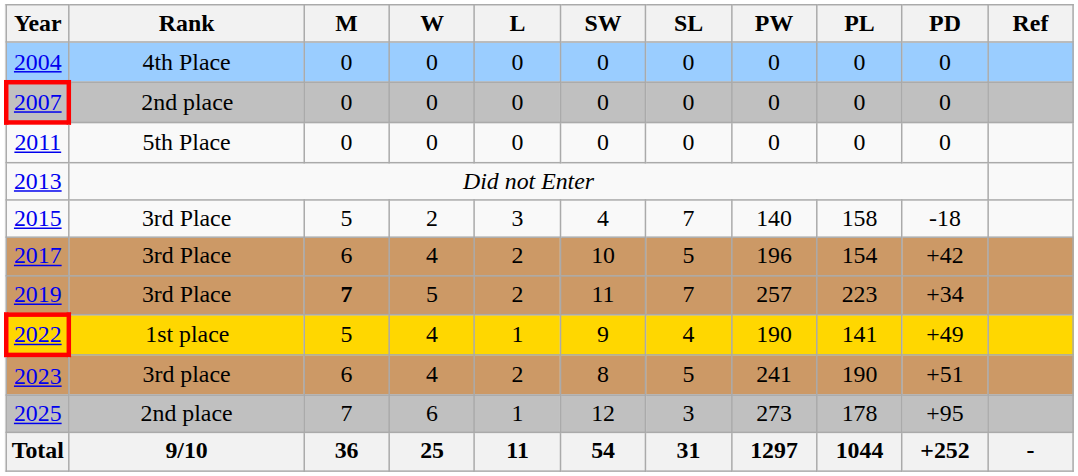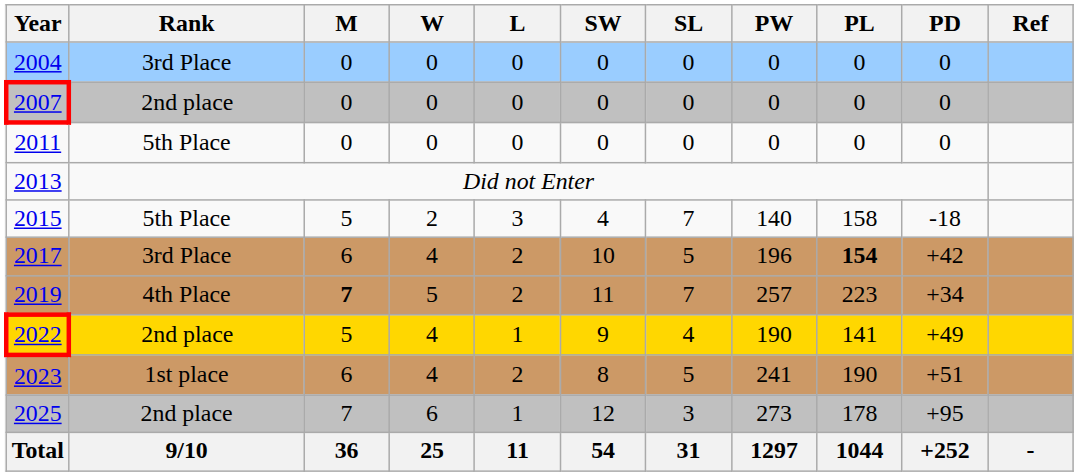(187, 61) 4th Place -> (187, 61) 3rd Place
(187, 218) 3rd Place -> (187, 218) 5th Place
(860, 256) normal -> (860, 256) bold
(187, 294) 3rd Place -> (187, 294) 4th Place
(187, 334) 1st place -> (187, 334) 2nd place
(187, 374) 3rd place -> (187, 374) 1st place
